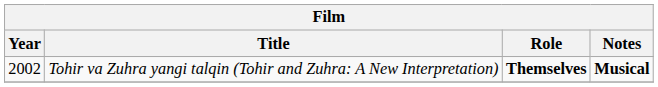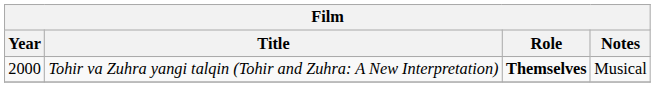(25, 69) 2002 -> (25, 69) 2000
(622, 69) bold -> (621, 69) normal
